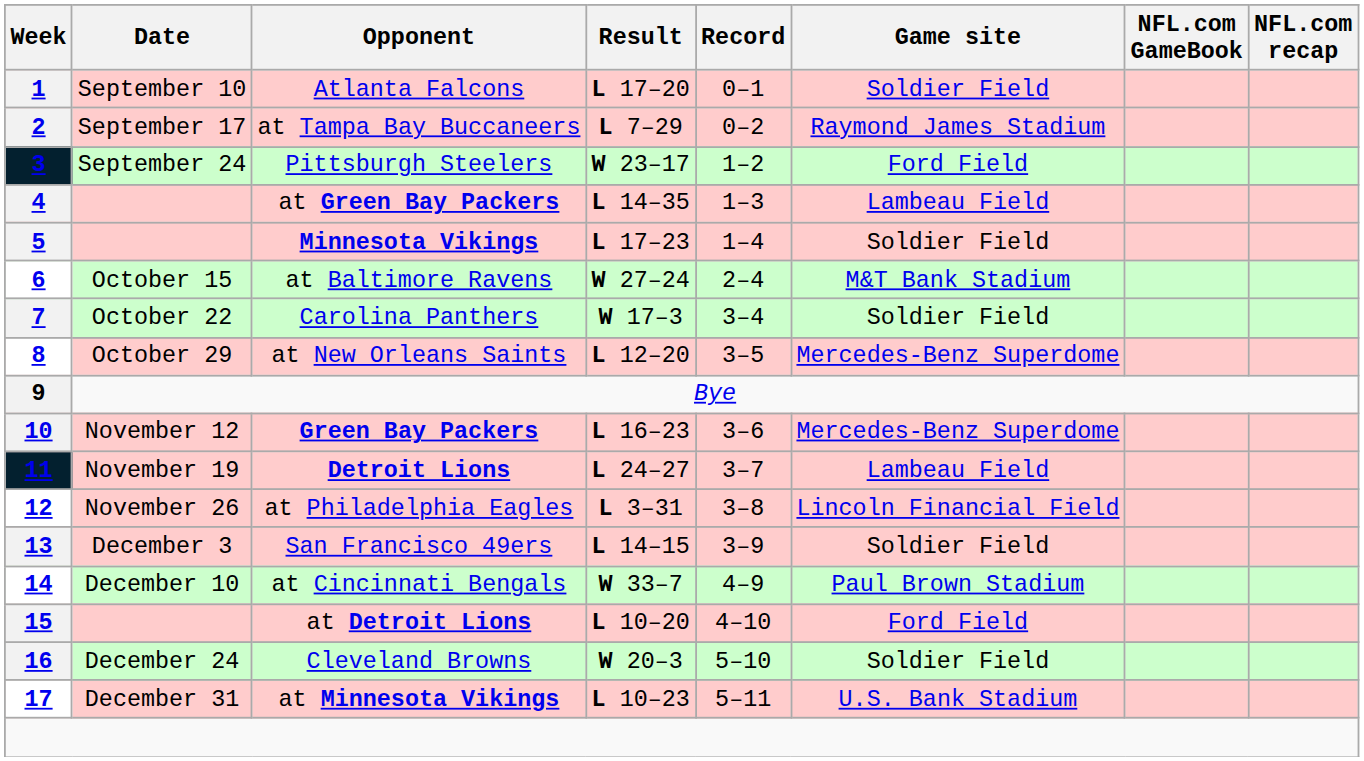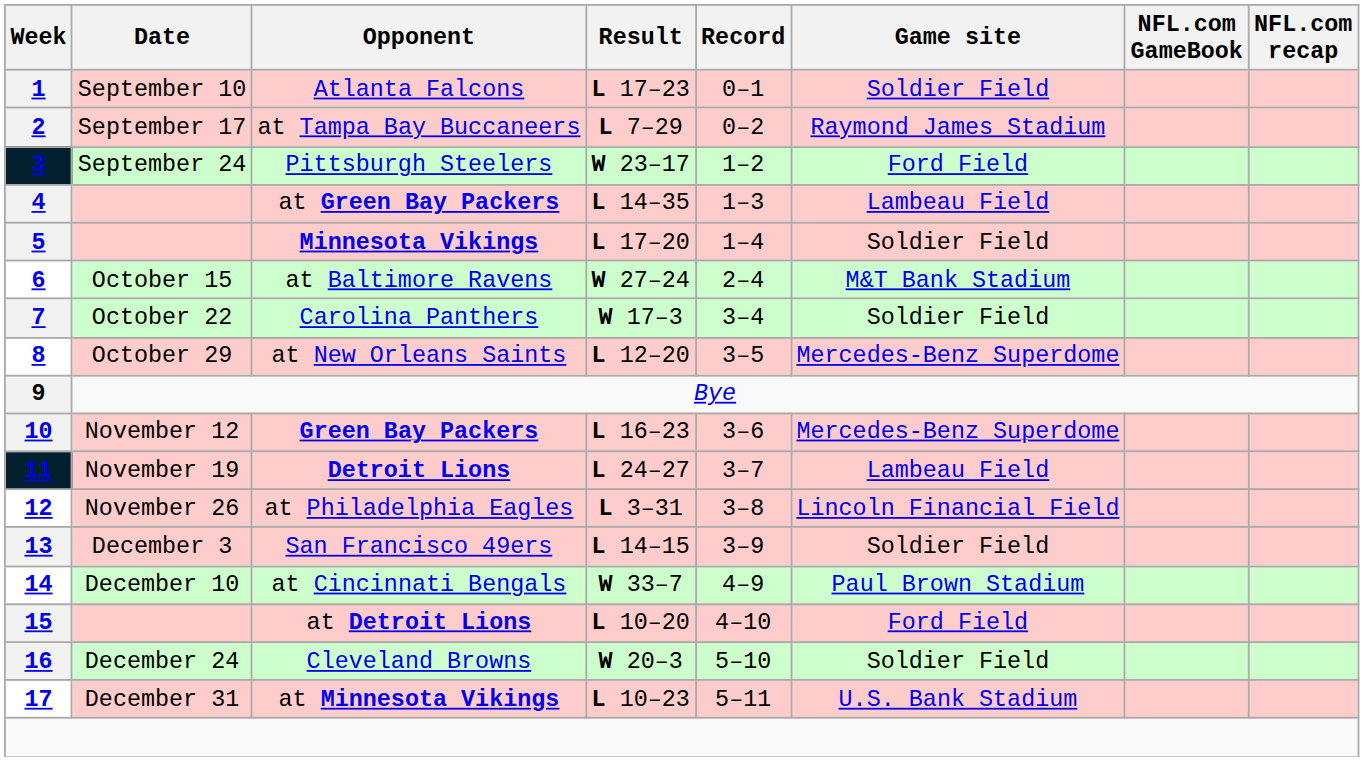(641, 89) L 17–20 -> (641, 89) L 17–23
(641, 242) L 17–23 -> (641, 242) L 17–20
